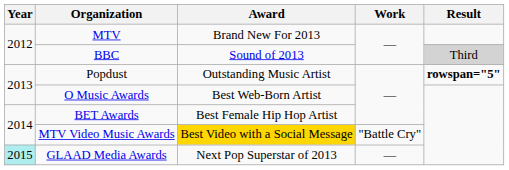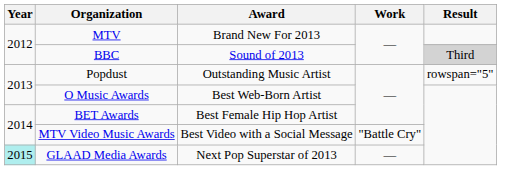(464, 74) bold -> (460, 74) normal
(267, 134) gold background -> (267, 134) no background
